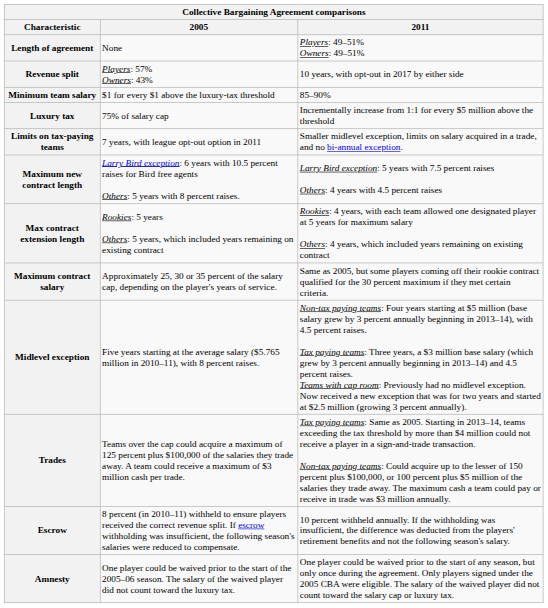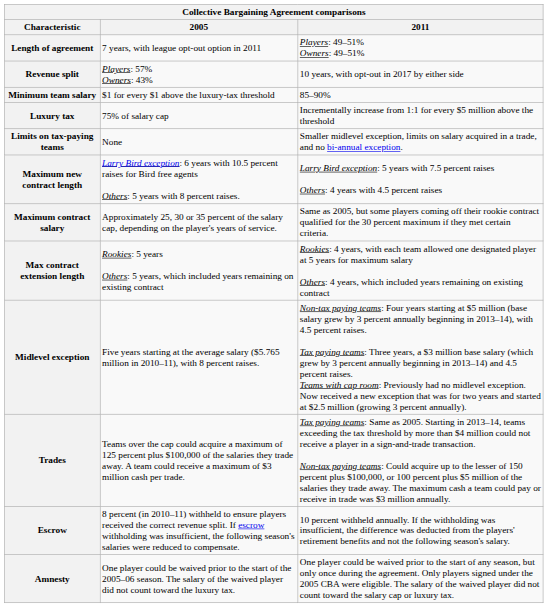(112, 48) None -> (182, 48) 7 years, with league opt-out option in 2011
(182, 142) 7 years, with league opt-out option in 2011 -> (112, 142) None
rows swapped: (52, 233) <-> (52, 281)
